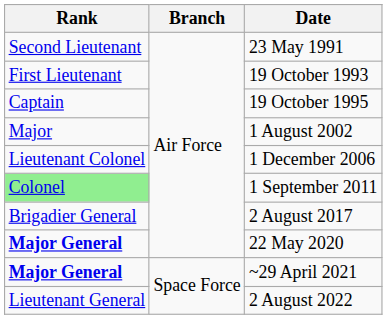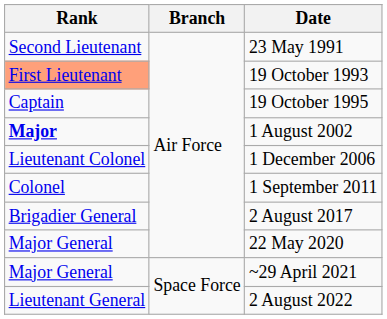(65, 74) no background -> (65, 74) lightsalmon background
(30, 131) normal -> (33, 131) bold
(37, 187) lightgreen background -> (37, 187) no background
(65, 243) bold -> (61, 243) normal
(65, 272) bold -> (61, 272) normal
